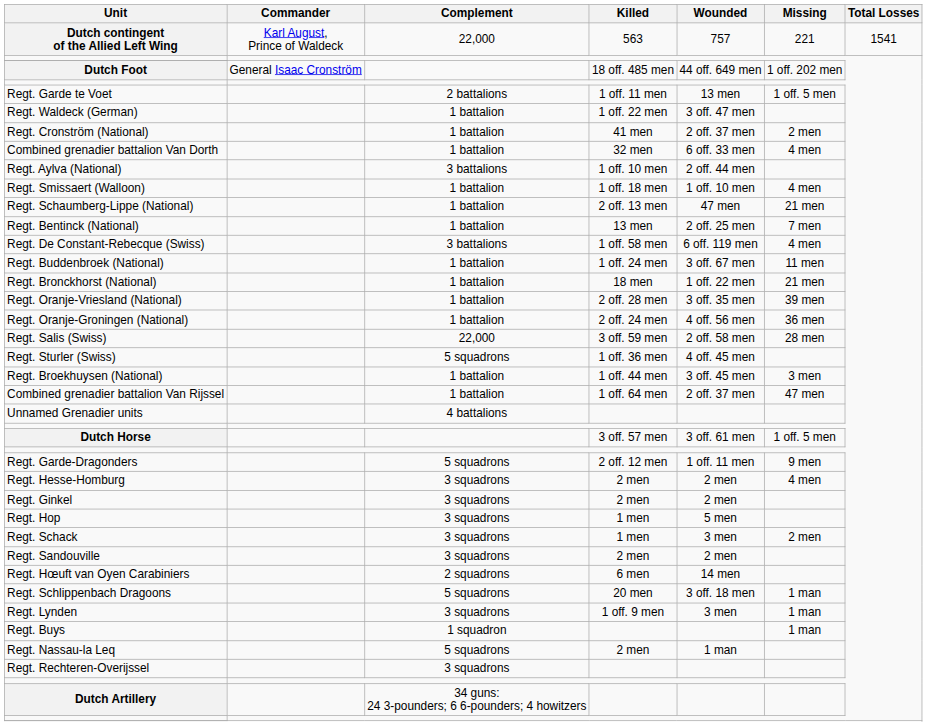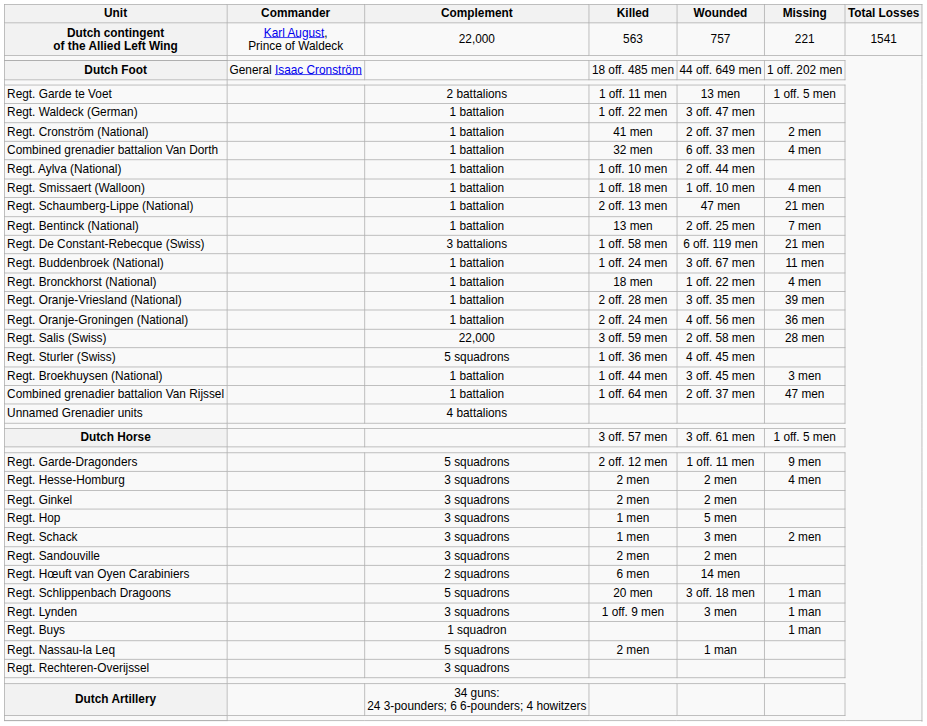(477, 169) 3 battalions -> (477, 169) 1 battalion
(805, 244) 4 men -> (805, 244) 21 men
(805, 282) 21 men -> (805, 282) 4 men
